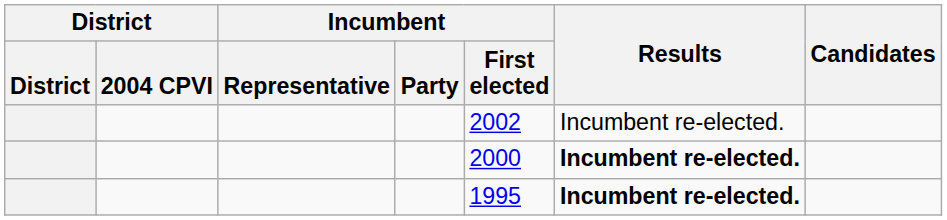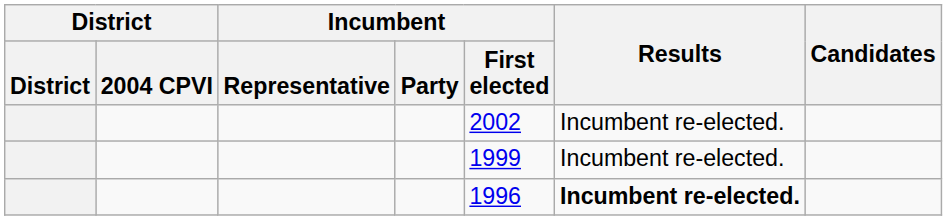(495, 159) 2000 -> (495, 159) 1999
(680, 159) bold -> (672, 159) normal
(495, 196) 1995 -> (495, 196) 1996
